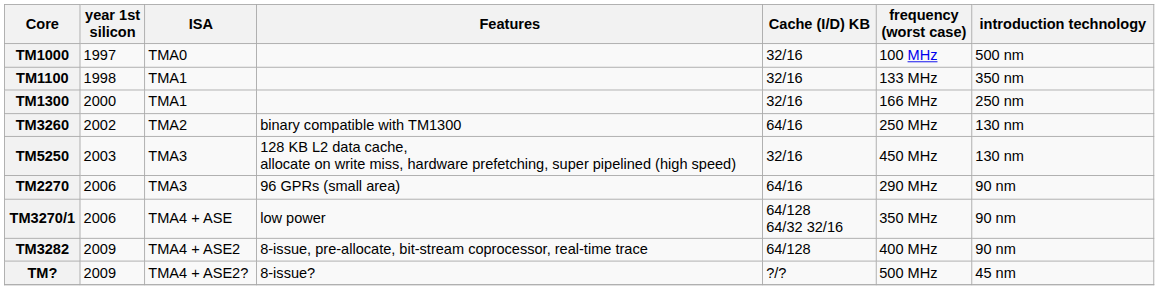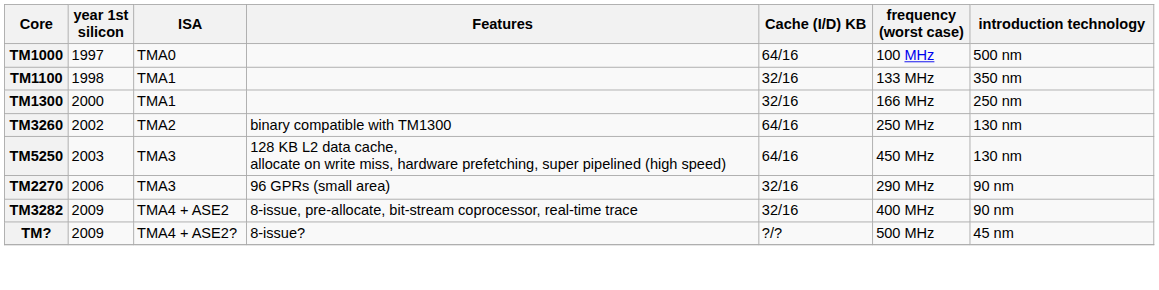(784, 55) 32/16 -> (780, 55) 64/16
(784, 156) 32/16 -> (780, 156) 64/16
(784, 187) 64/16 -> (780, 187) 32/16
- row: (42, 218)
(788, 249) 64/128 -> (780, 210) 32/16
